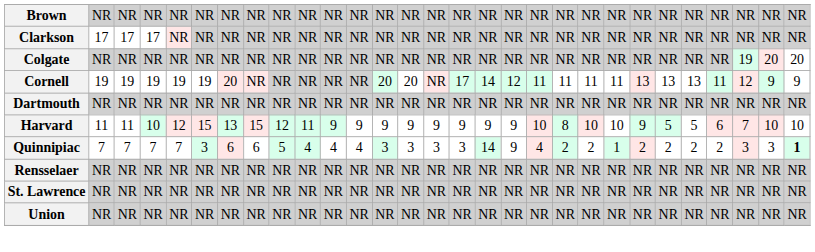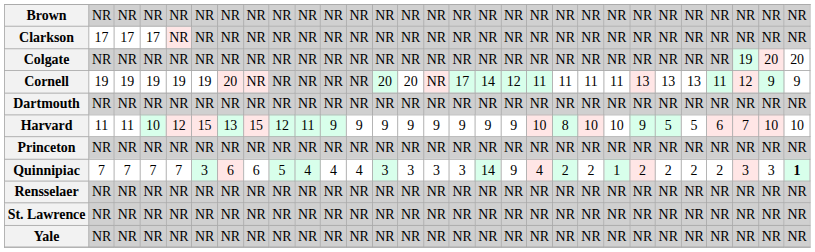+ row: (47, 147)
- row: (47, 214)
+ row: (47, 236)
